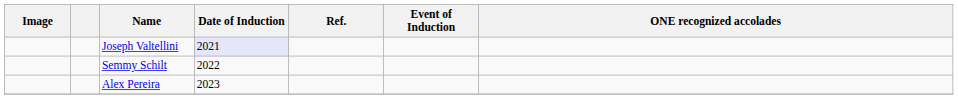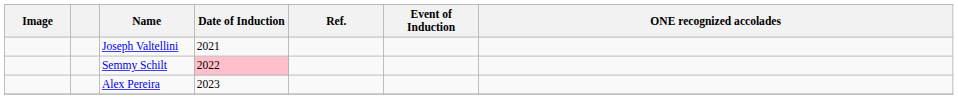(208, 46) lavender background -> (208, 46) no background
(208, 65) no background -> (208, 65) pink background
